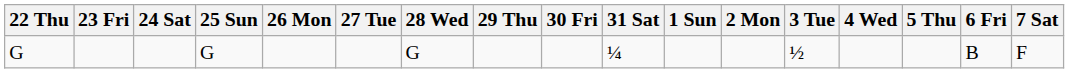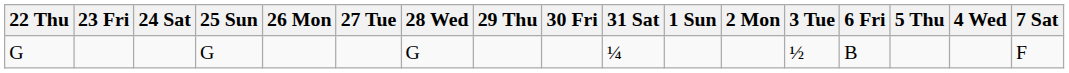columns swapped: (871, 20) <-> (986, 20)
